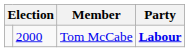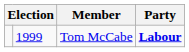(29, 36) 2000 -> (29, 36) 1999
